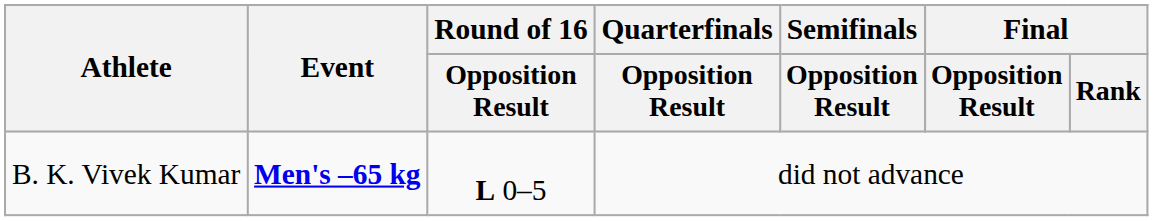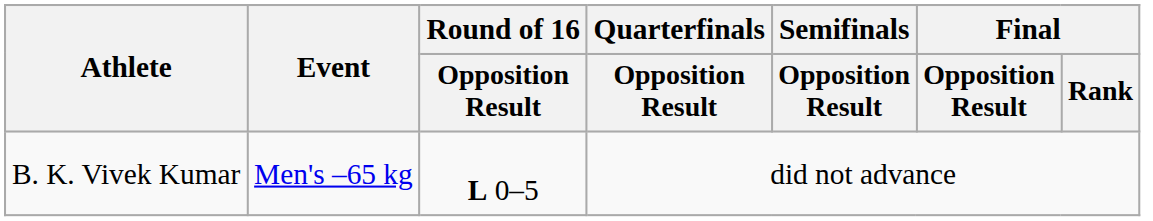(337, 173) bold -> (333, 173) normal
